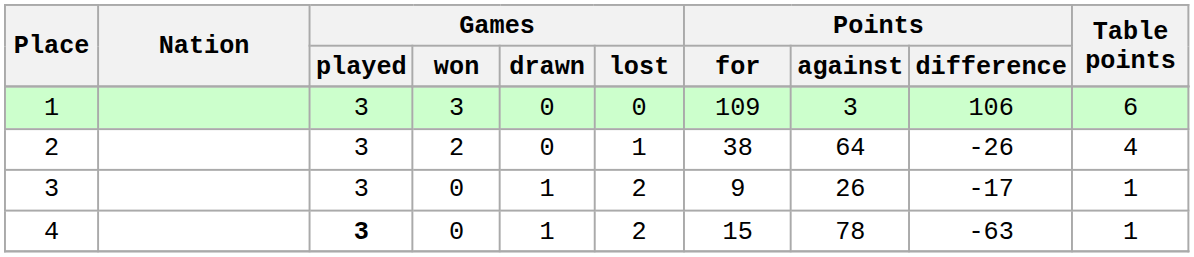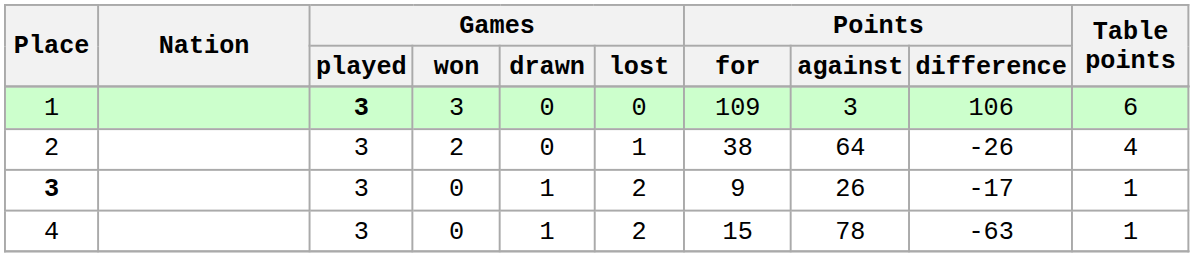(361, 108) normal -> (361, 108) bold
(52, 190) normal -> (52, 190) bold
(361, 231) bold -> (361, 231) normal
